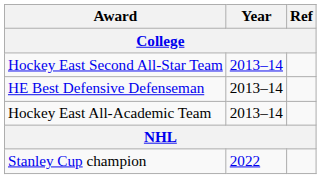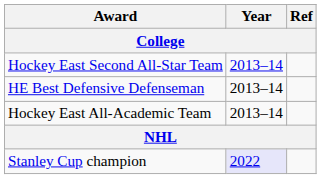(245, 161) no background -> (245, 161) lavender background
